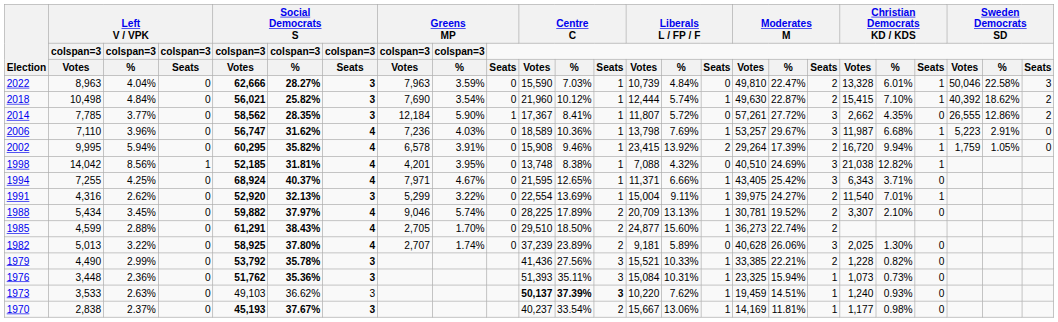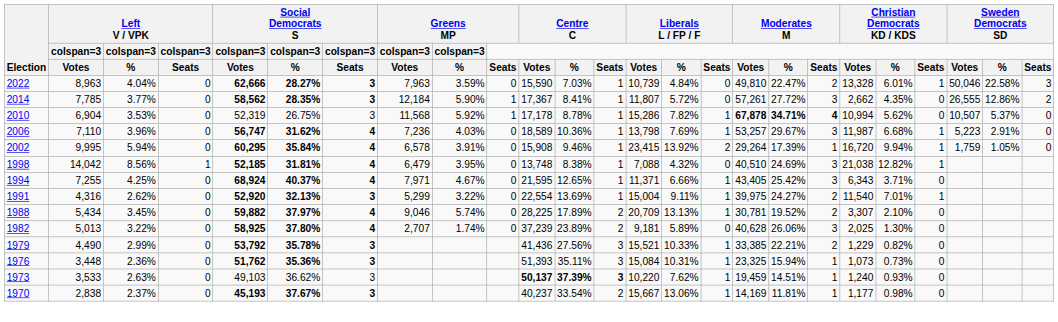- row: (18, 100)
+ row: (18, 116)
(303, 148) 35.82% -> (303, 148) 35.84%
(835, 148) 2 -> (835, 148) 1
(417, 164) 4,201 -> (417, 164) 6,479
- row: (18, 229)
(861, 261) 1,228 -> (861, 245) 1,229
